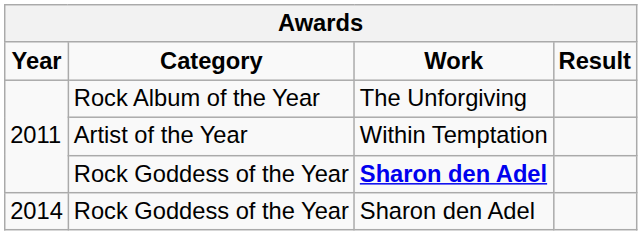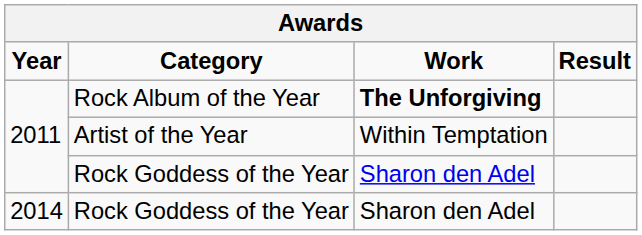(443, 98) normal -> (451, 98) bold
(453, 173) bold -> (447, 173) normal
